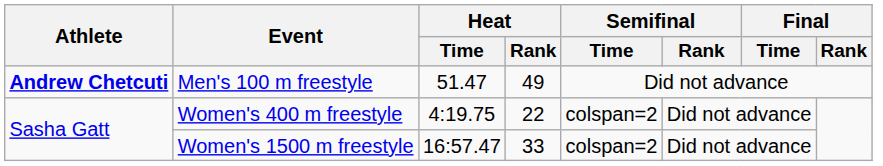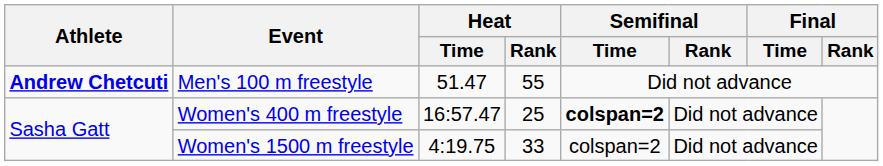(533, 82) 49 -> (533, 82) 55
(462, 114) 4:19.75 -> (462, 114) 16:57.47
(533, 114) 22 -> (533, 114) 25
(611, 114) normal -> (615, 114) bold
(462, 146) 16:57.47 -> (462, 146) 4:19.75
